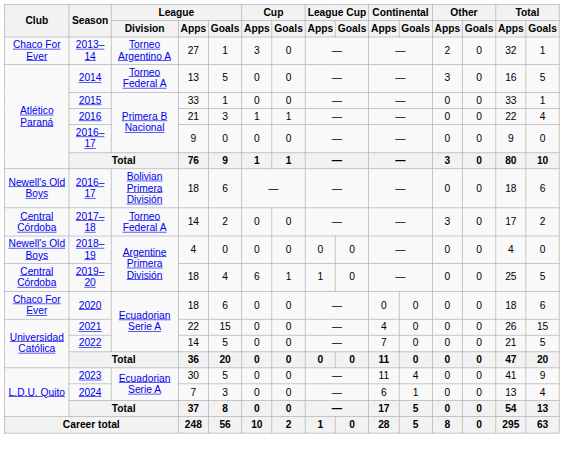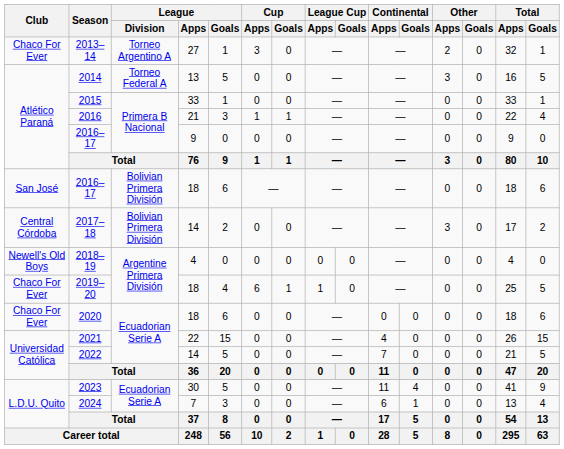(37, 188) Newell's Old Boys -> (37, 188) San José
(145, 222) Torneo Federal A -> (145, 227) Bolivian Primera División
(37, 277) Central Córdoba -> (37, 289) Chaco For Ever
